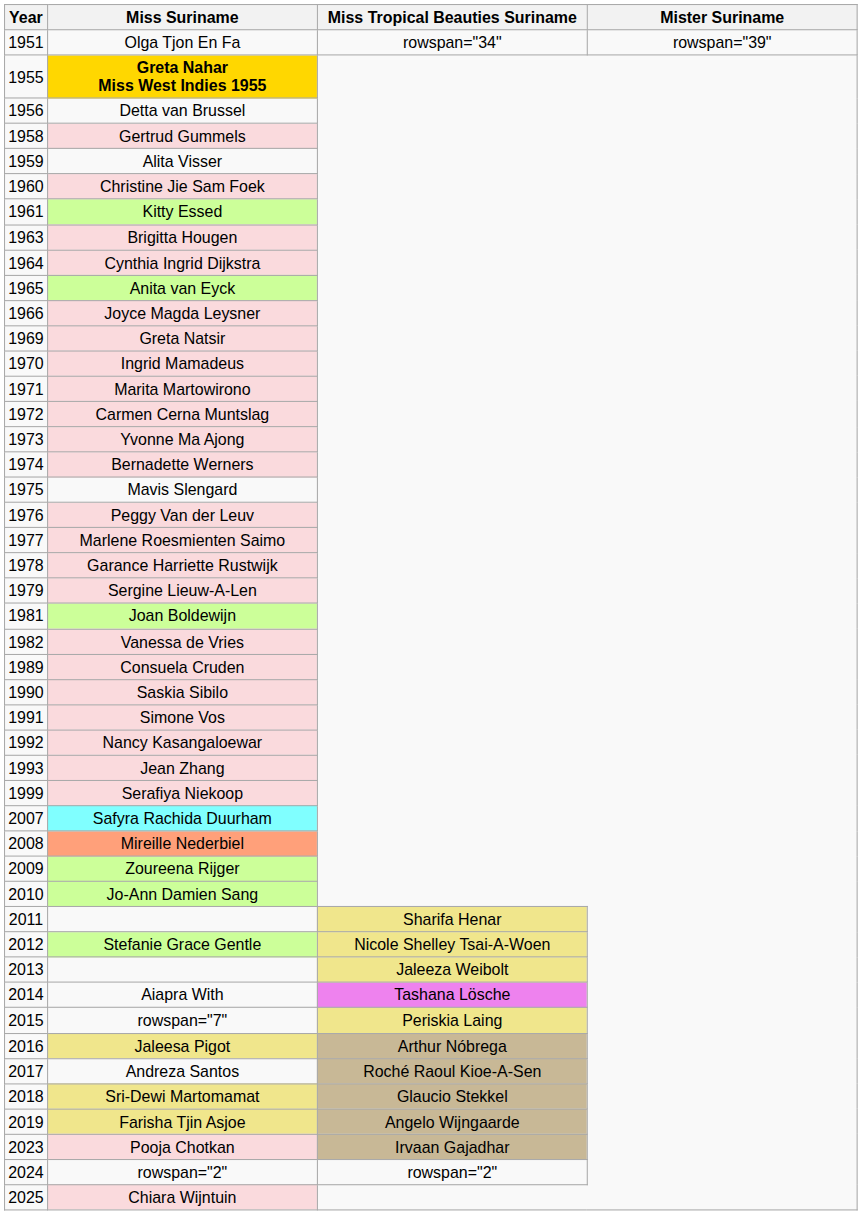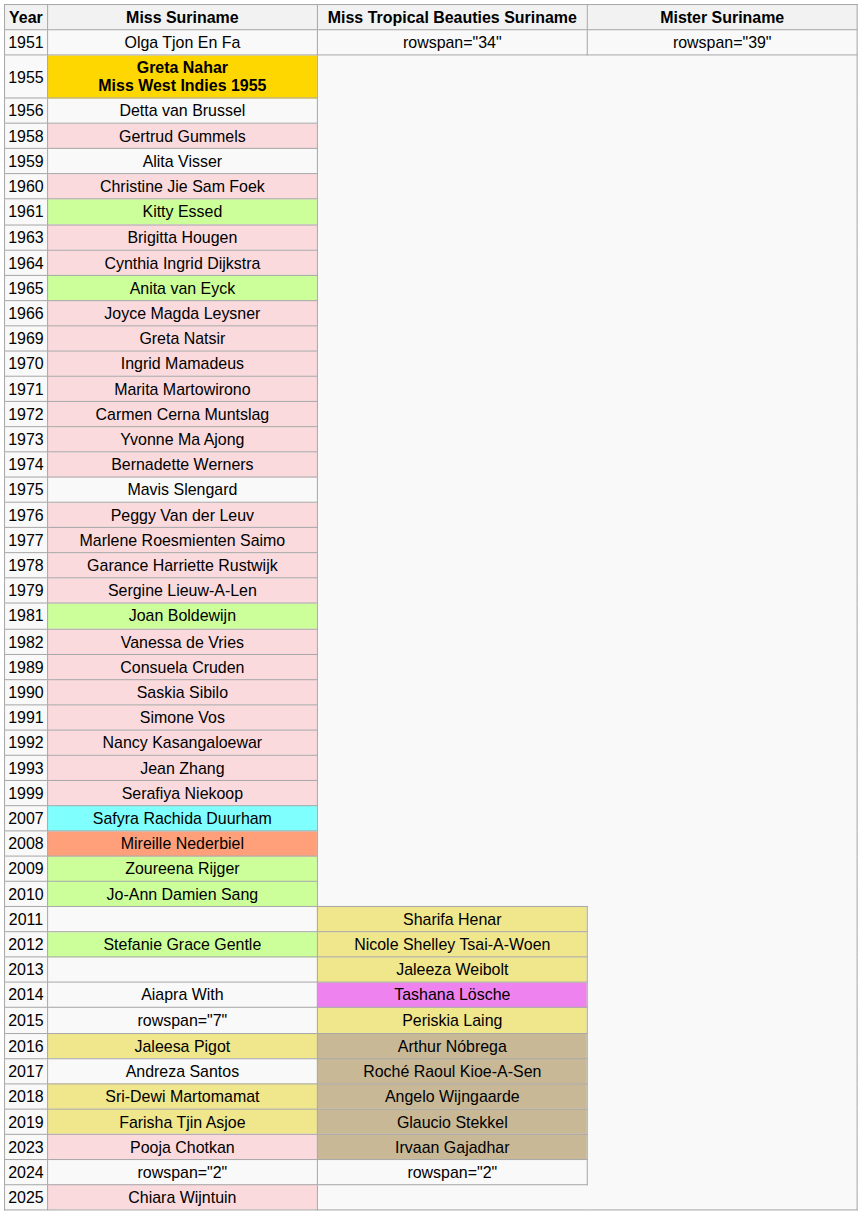(452, 1096) Glaucio Stekkel -> (452, 1096) Angelo Wijngaarde
(452, 1122) Angelo Wijngaarde -> (452, 1122) Glaucio Stekkel
